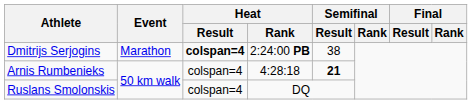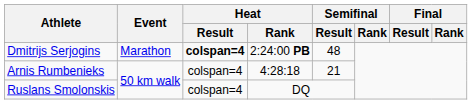(334, 52) 38 -> (334, 52) 48
(334, 71) bold -> (334, 71) normal
